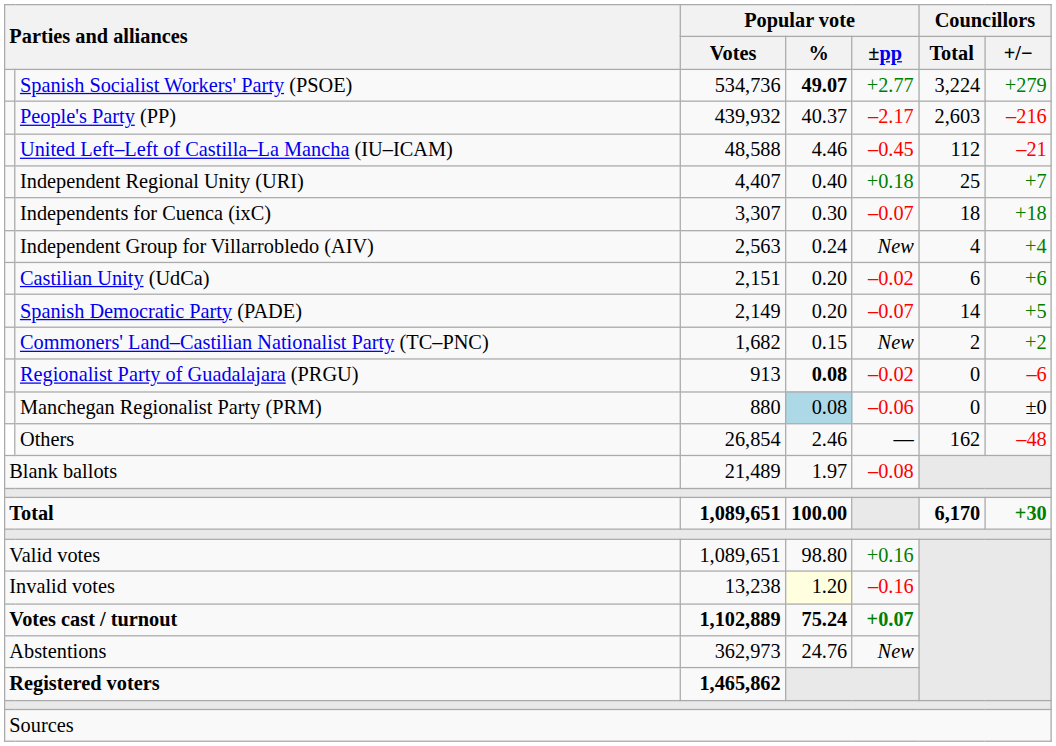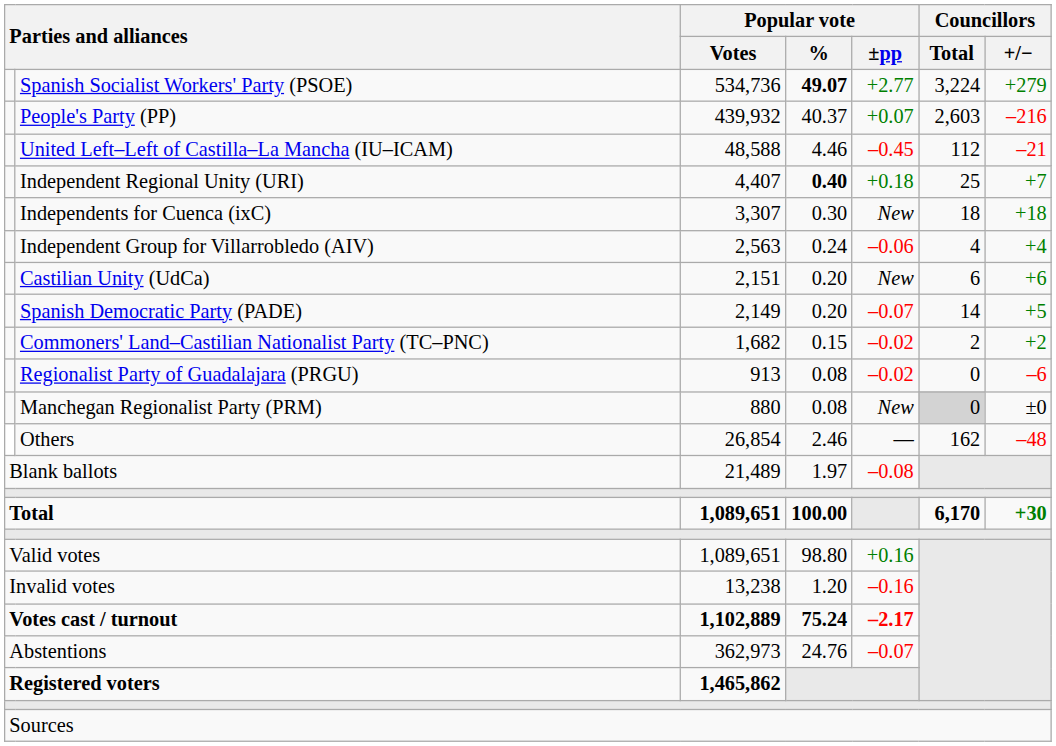(891, 117) –2.17 -> (890, 117) +0.07
(829, 181) normal -> (829, 181) bold
(891, 213) –0.07 -> (896, 213) New
(896, 246) New -> (891, 246) –0.06
(891, 278) –0.02 -> (896, 278) New
(896, 342) New -> (891, 342) –0.02
(829, 375) bold -> (829, 375) normal
(829, 407) lightblue background -> (829, 407) no background
(891, 407) –0.06 -> (896, 407) New
(975, 407) no background -> (975, 407) lightgrey background
(829, 587) lightyellow background -> (829, 587) no background
(890, 619) +0.07 -> (891, 619) –2.17
(896, 651) New -> (891, 651) –0.07
